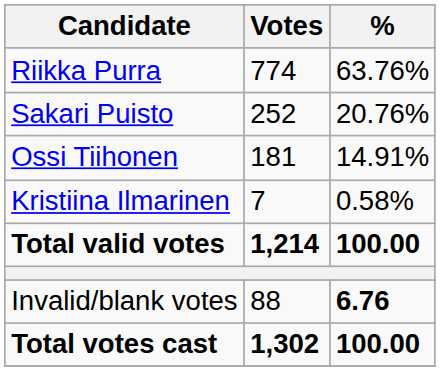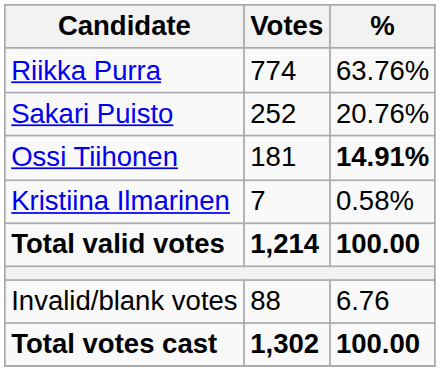(383, 157) normal -> (383, 157) bold
(363, 300) bold -> (363, 300) normal
